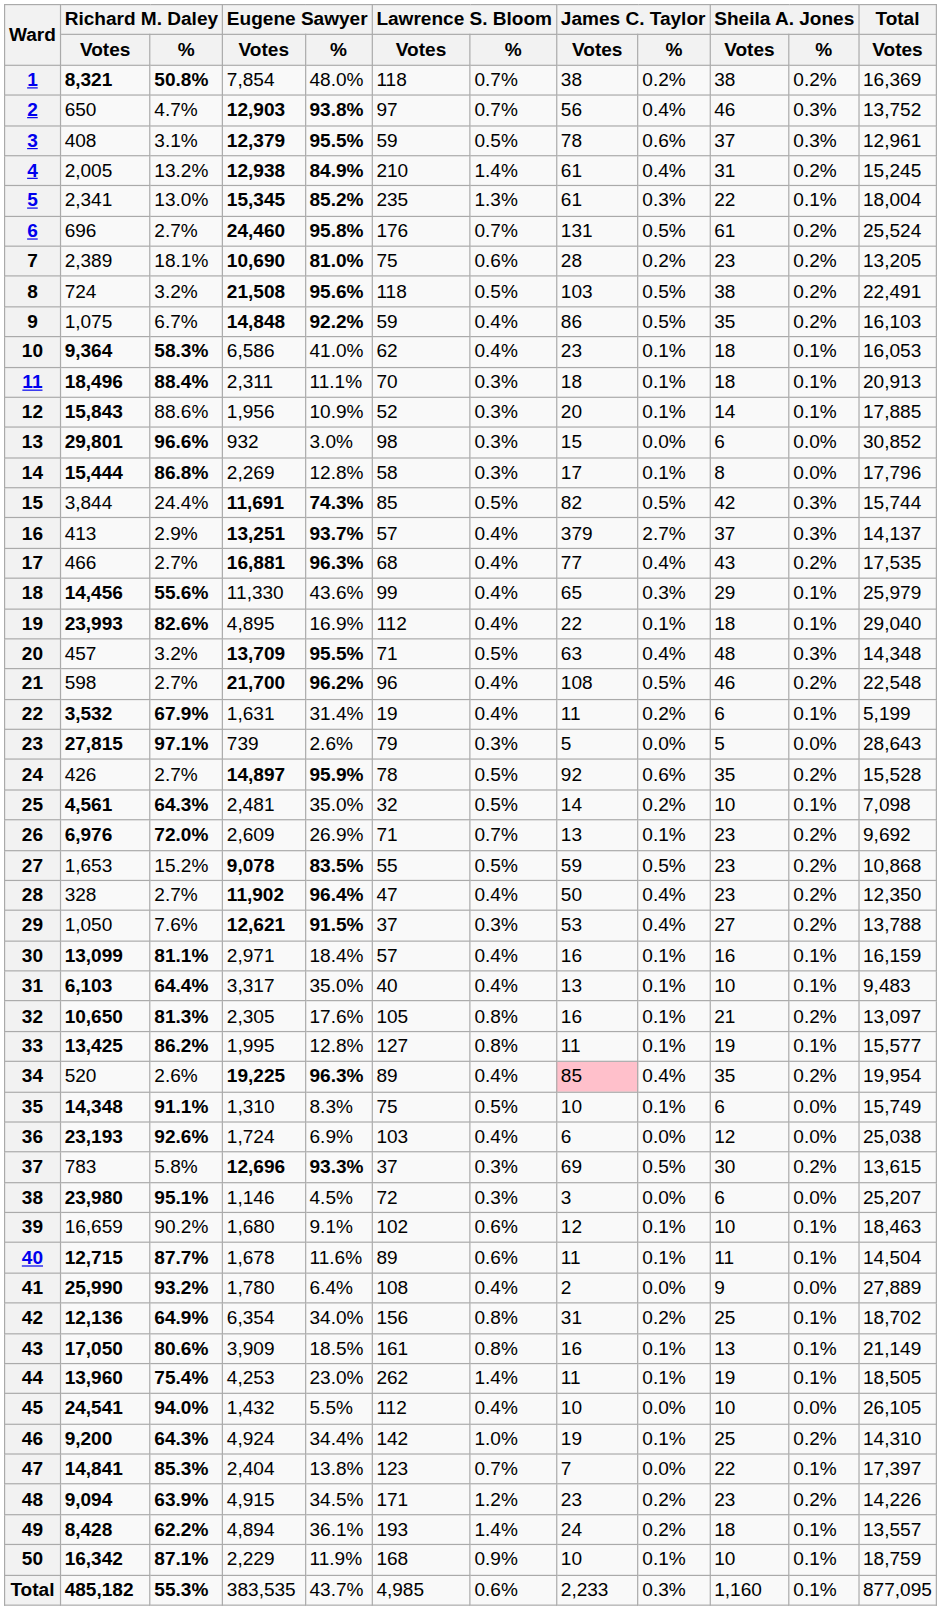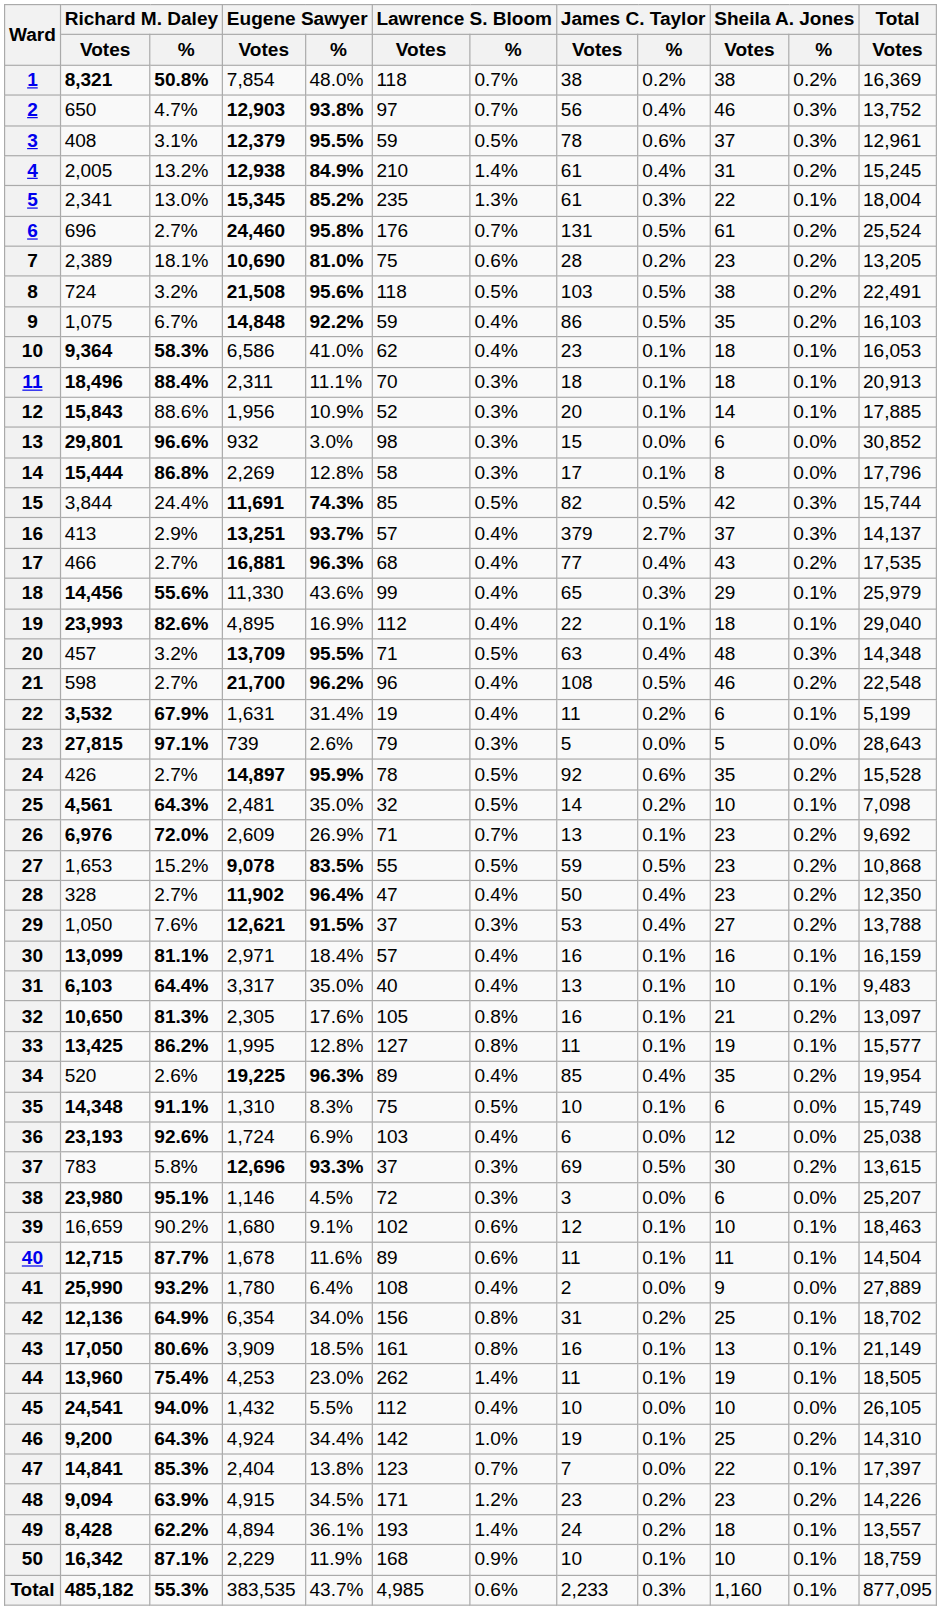(571, 1076) pink background -> (571, 1076) no background
